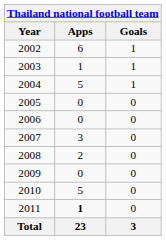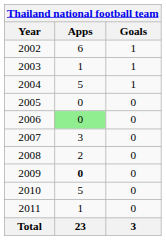(80, 119) no background -> (80, 119) lightgreen background
(80, 173) normal -> (80, 173) bold
(80, 208) bold -> (80, 208) normal
